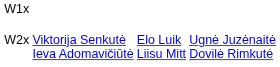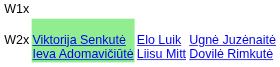(83, 47) no background -> (83, 47) lightgreen background
